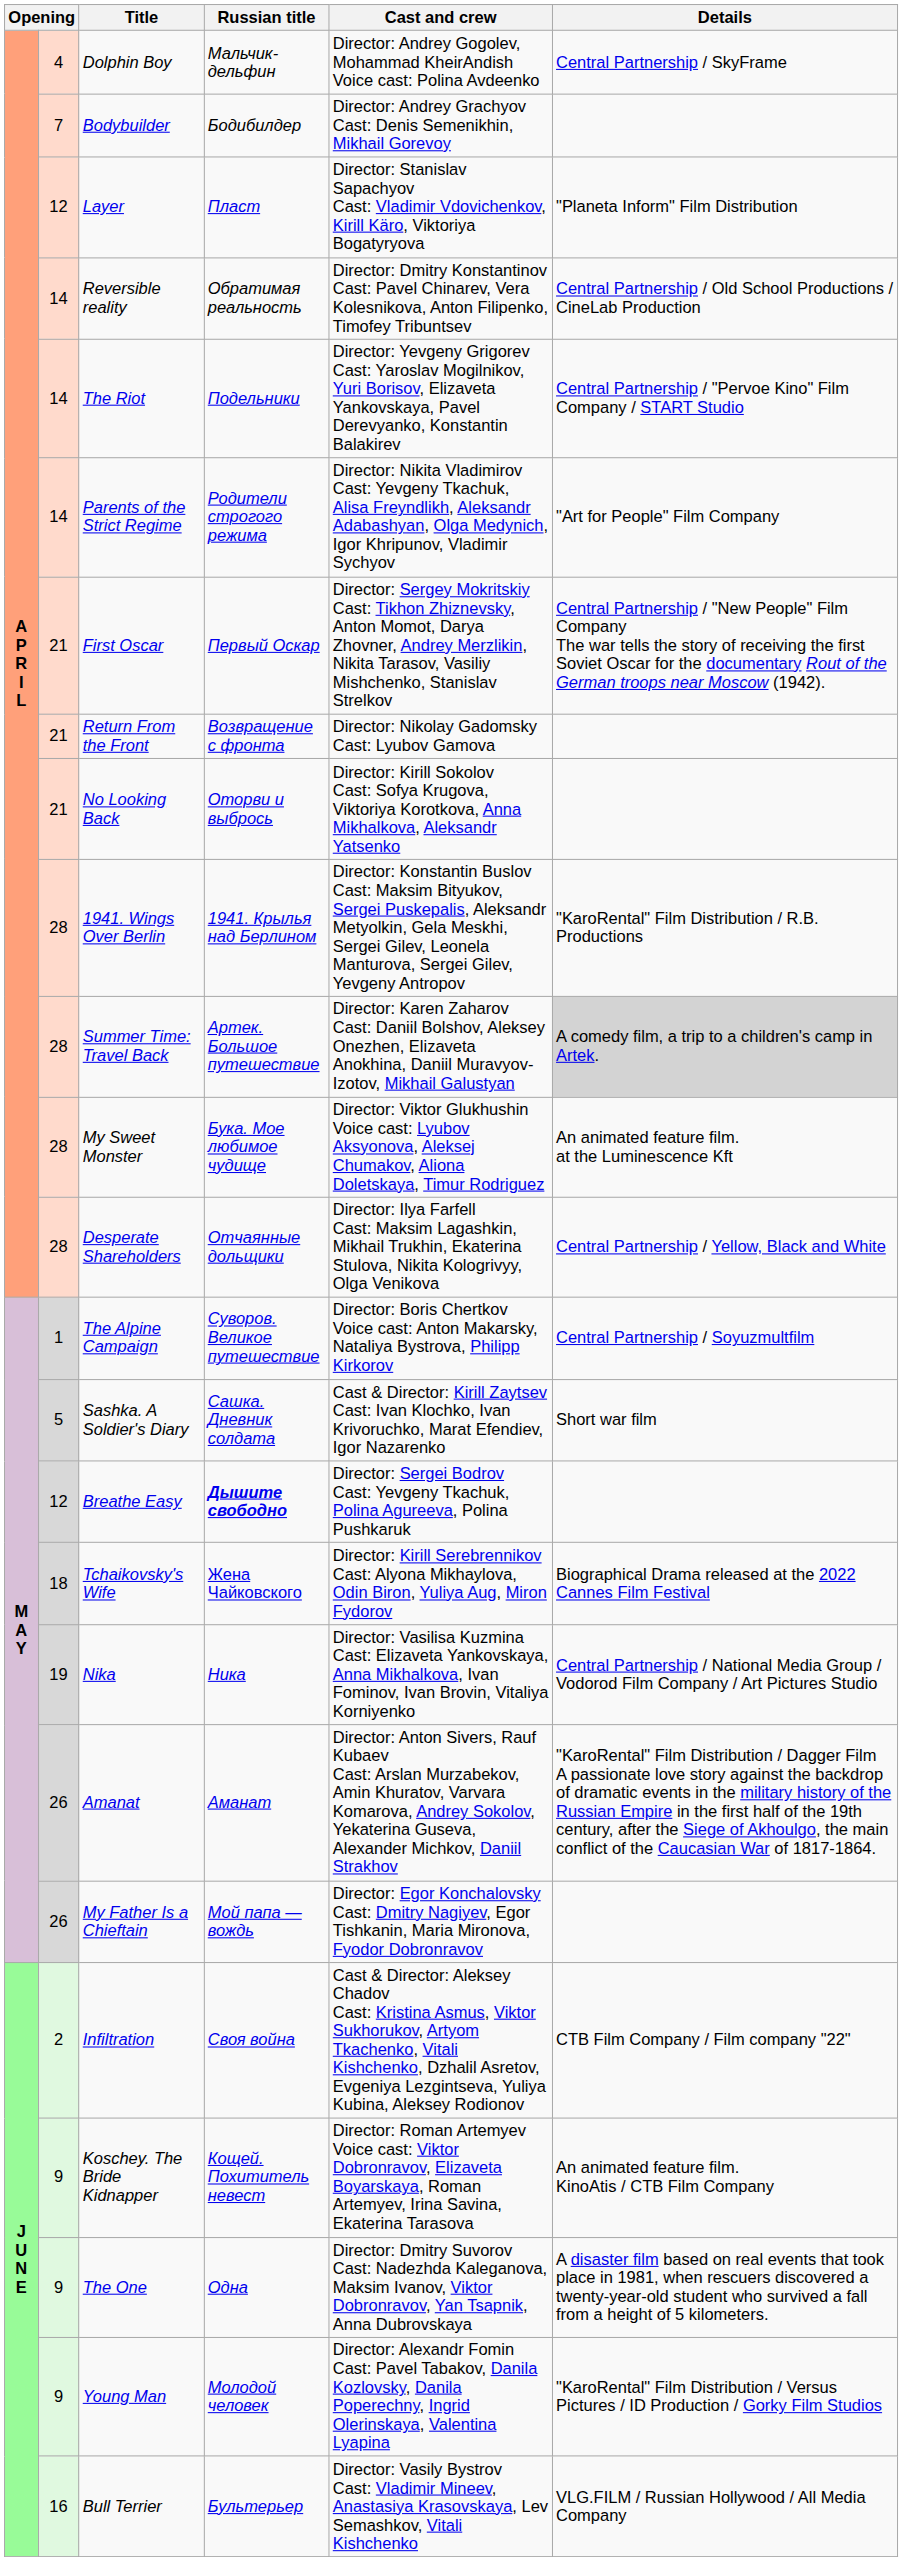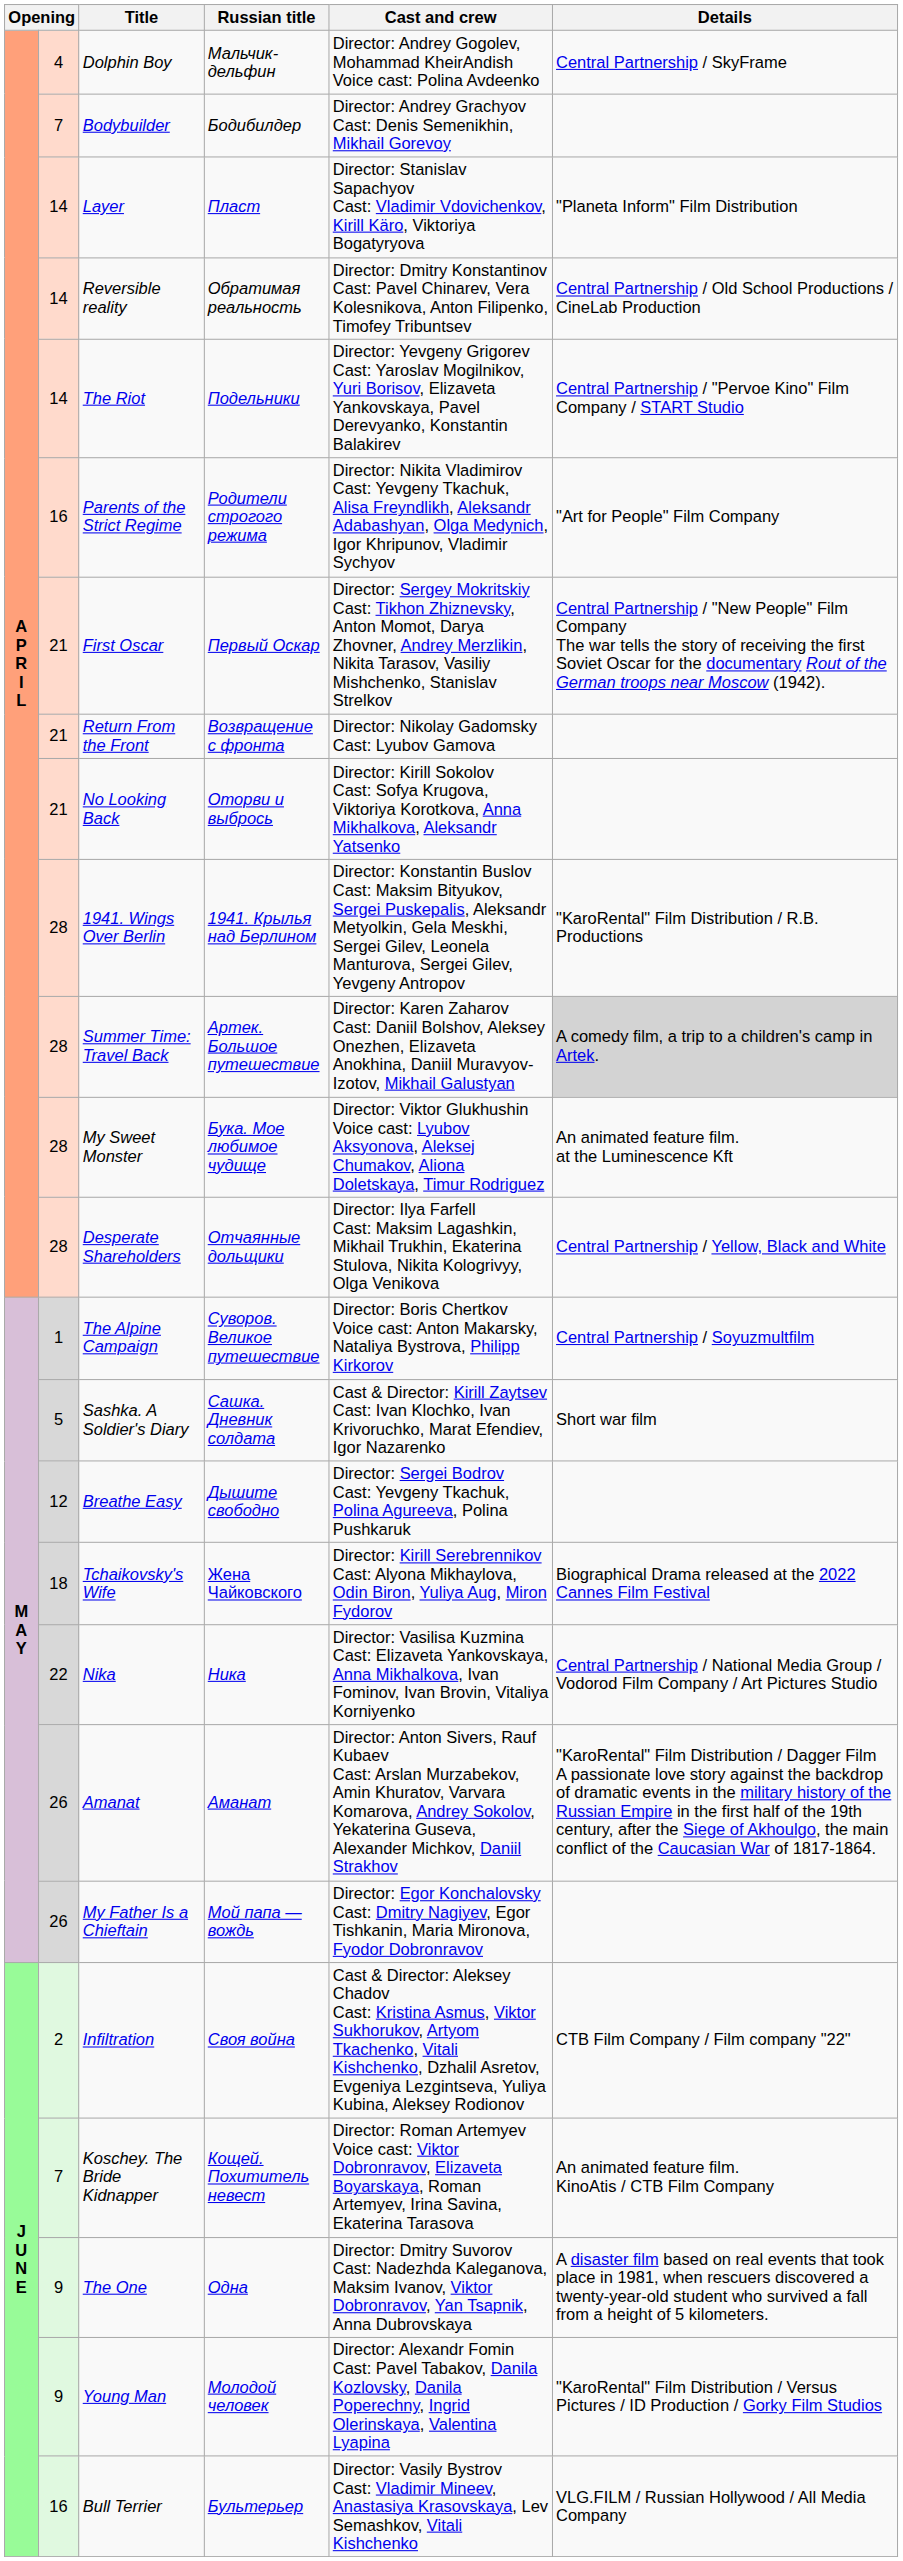(59, 207) 12 -> (59, 207) 14
(59, 517) 14 -> (59, 517) 16
(247, 1501) bold -> (243, 1501) normal
(59, 1674) 19 -> (59, 1674) 22
(59, 2177) 9 -> (59, 2177) 7
